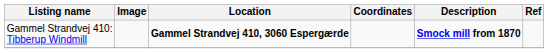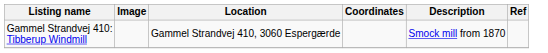(250, 34) bold -> (246, 34) normal
(469, 34) bold -> (457, 34) normal
